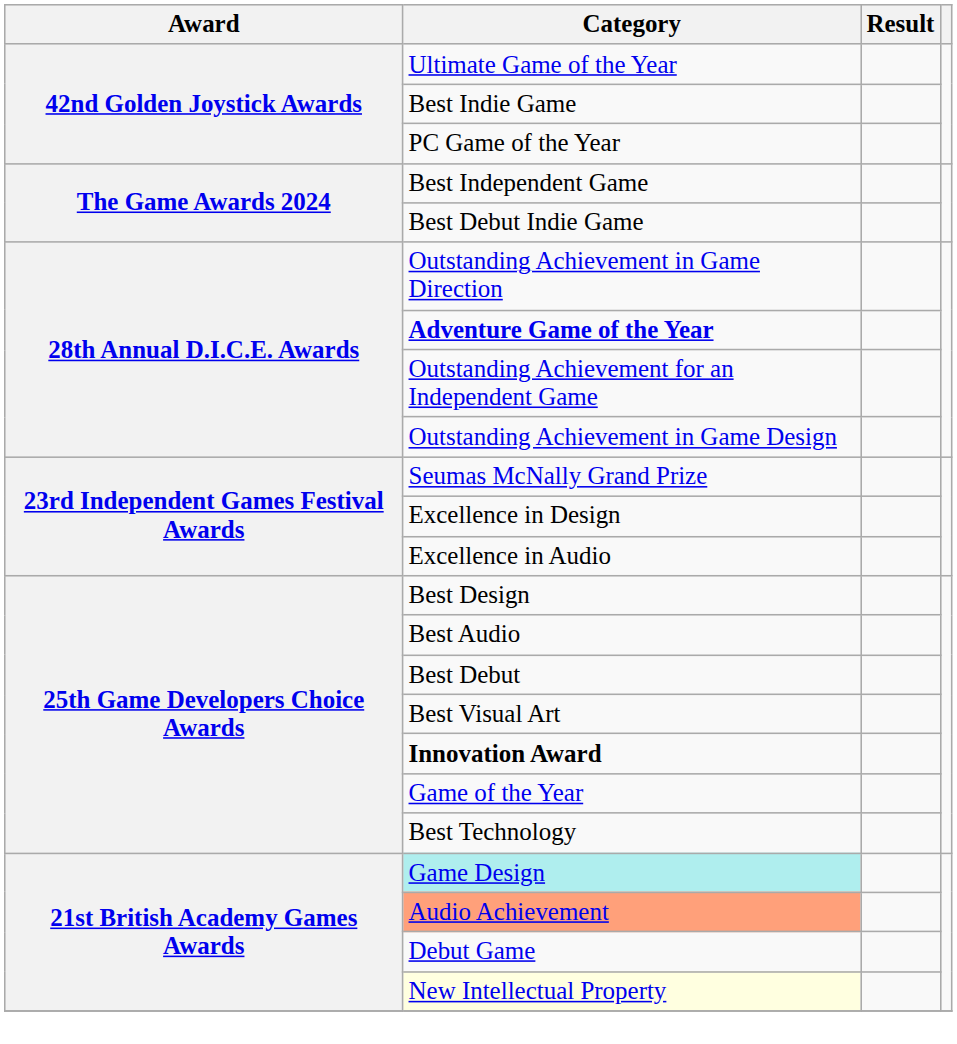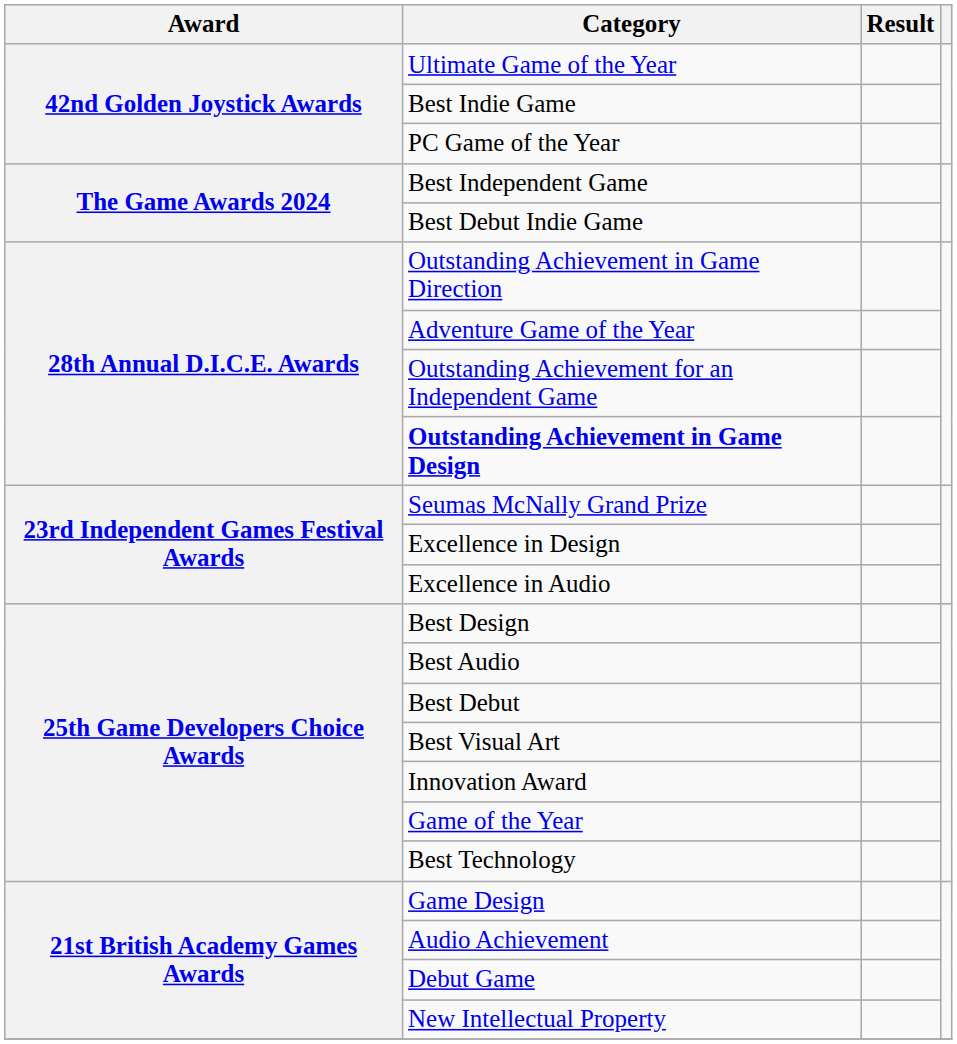(561, 329) bold -> (551, 329) normal
(623, 436) normal -> (595, 450) bold
(505, 753) bold -> (497, 781) normal
(477, 872) paleturquoise background -> (476, 900) no background
(509, 911) lightsalmon background -> (508, 939) no background
(537, 990) lightyellow background -> (537, 1018) no background
